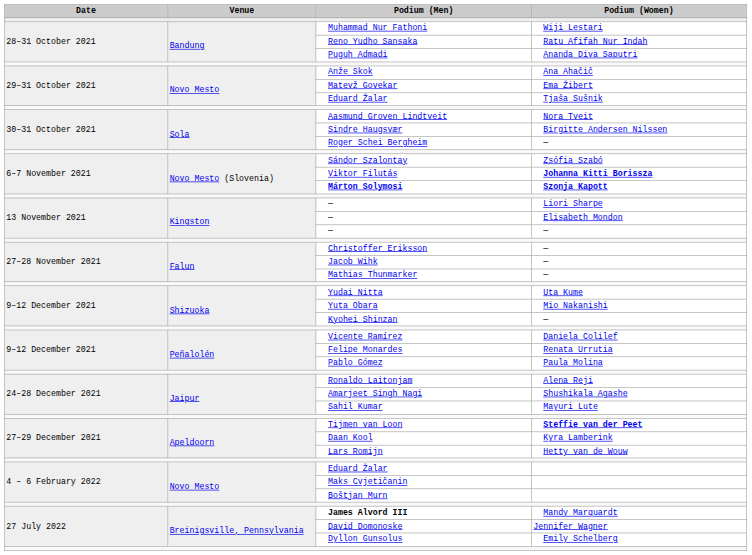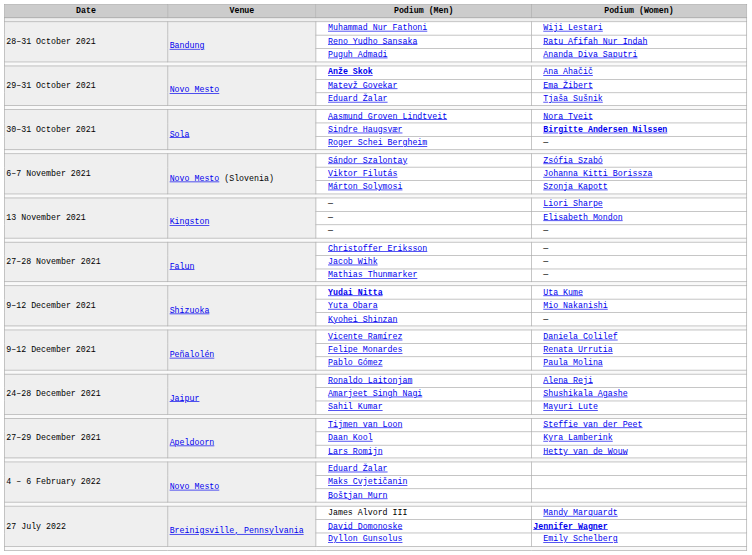(345, 73) normal -> (345, 73) bold
(600, 130) normal -> (600, 130) bold
(593, 174) bold -> (593, 174) normal
(360, 188) bold -> (360, 188) normal
(571, 188) bold -> (571, 188) normal
(350, 293) normal -> (350, 293) bold
(588, 425) bold -> (588, 425) normal
(363, 513) bold -> (363, 513) normal
(571, 527) normal -> (571, 527) bold
